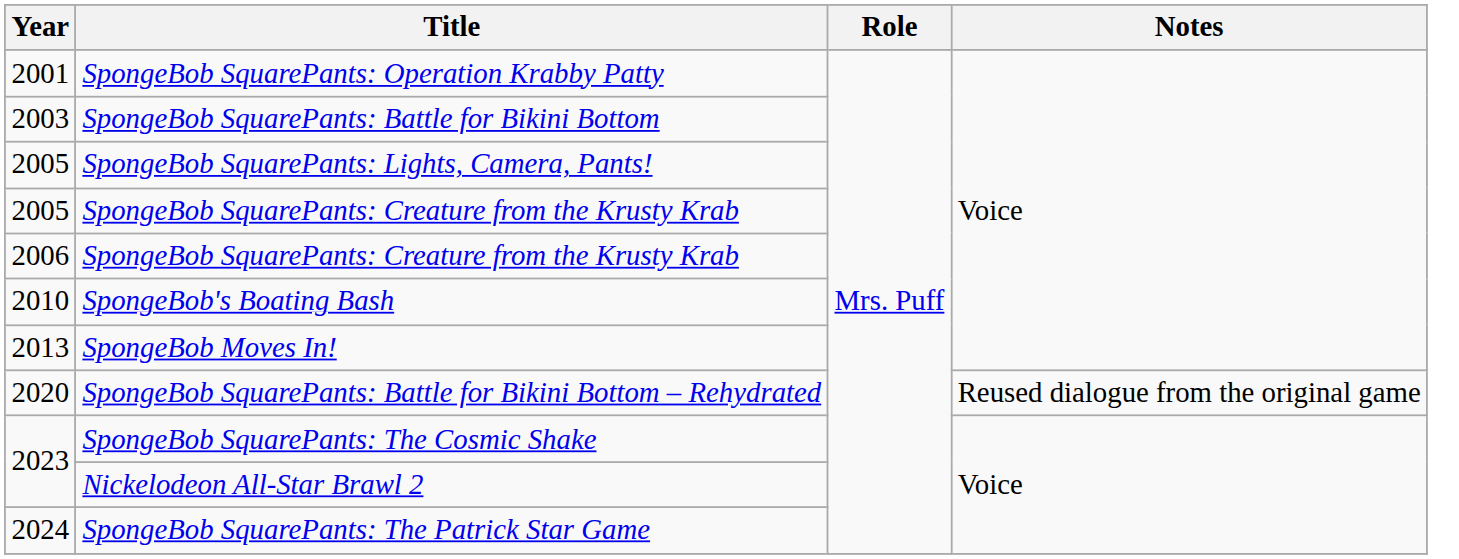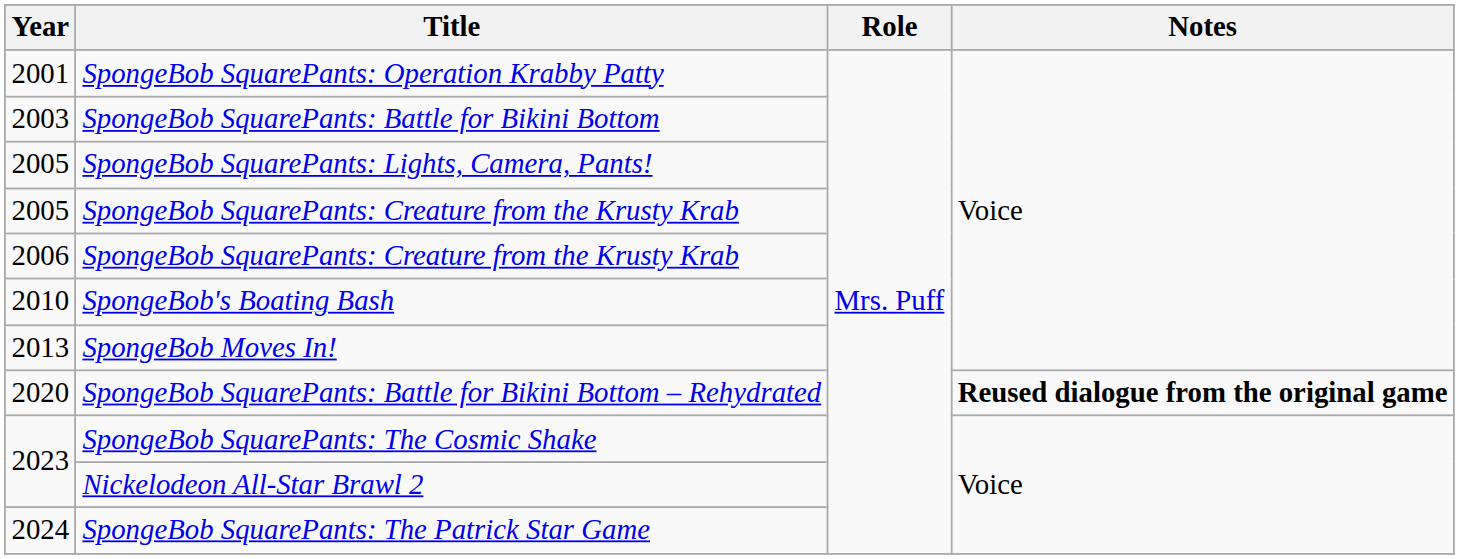(1189, 392) normal -> (1203, 392) bold
